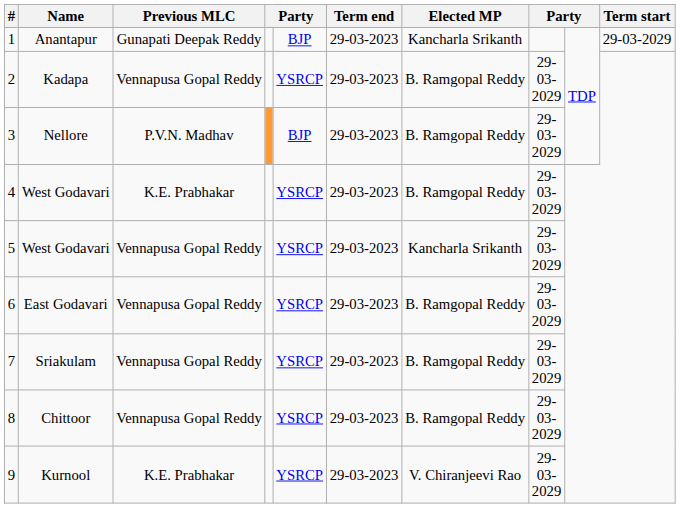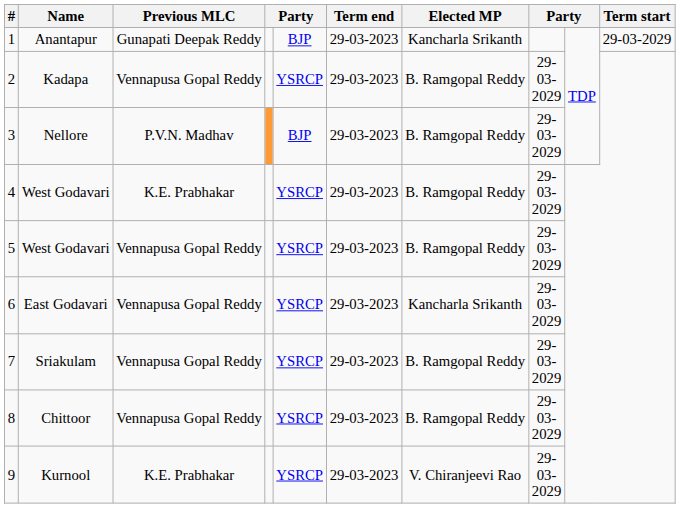(465, 248) Kancharla Srikanth -> (465, 248) B. Ramgopal Reddy
(465, 305) B. Ramgopal Reddy -> (465, 305) Kancharla Srikanth
